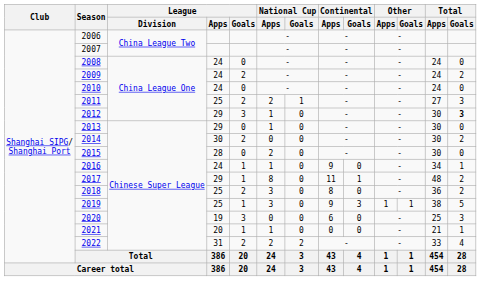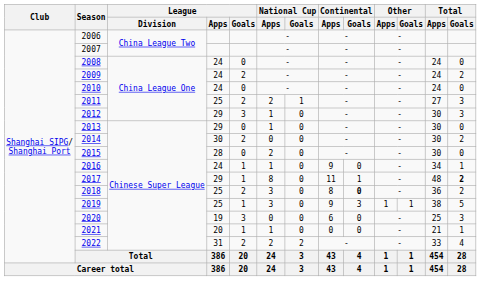(462, 114) bold -> (462, 114) normal
(462, 179) normal -> (462, 179) bold
(359, 192) normal -> (359, 192) bold
